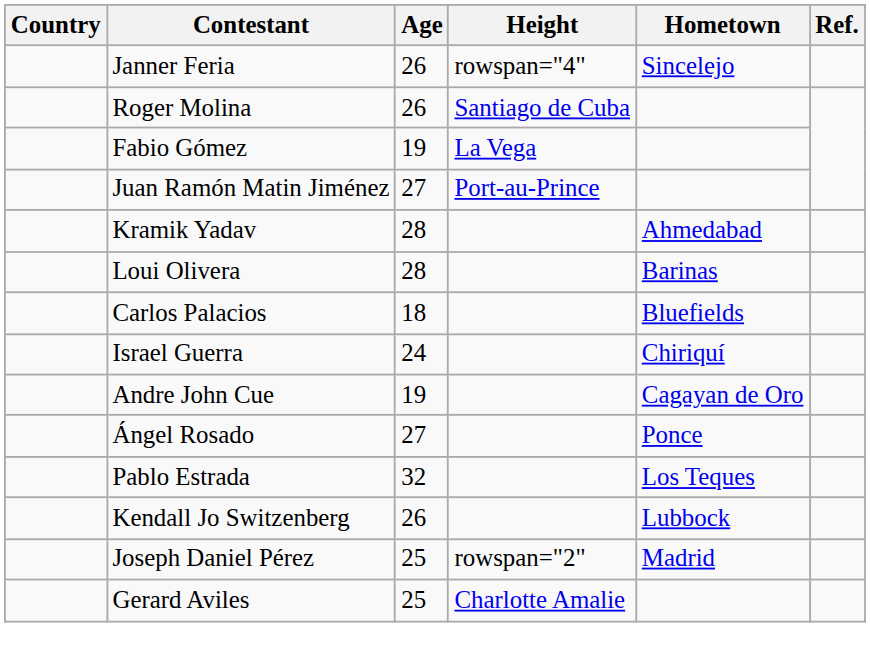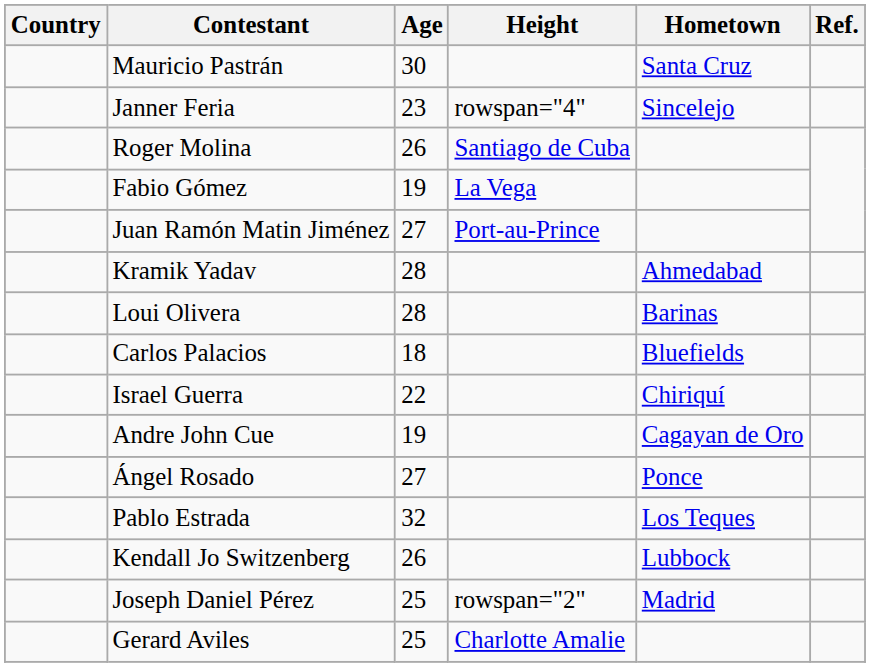+ row: (198, 65)
(414, 65) 26 -> (414, 106) 23
(414, 353) 24 -> (414, 394) 22
